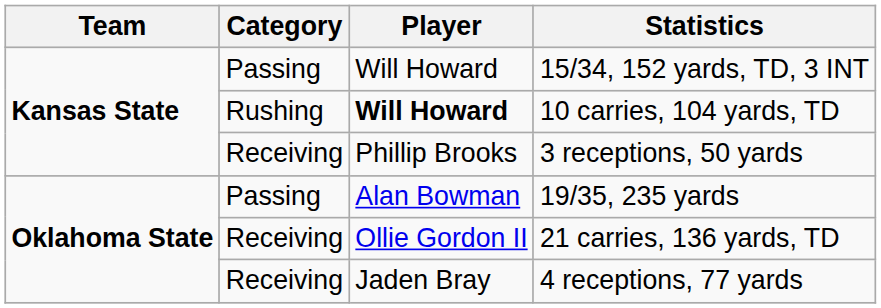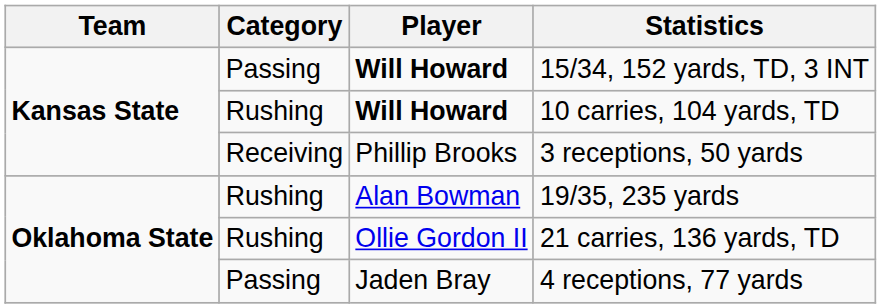(427, 68) normal -> (432, 68) bold
(273, 195) Passing -> (275, 195) Rushing
(284, 238) Receiving -> (275, 238) Rushing
(284, 280) Receiving -> (273, 280) Passing
